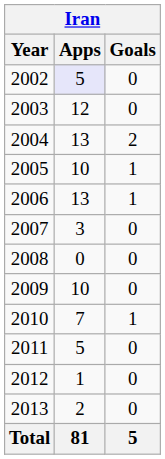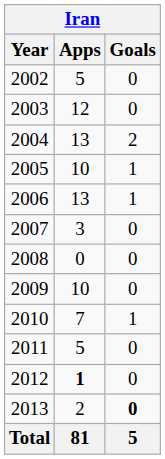(80, 79) lavender background -> (80, 79) no background
(80, 378) normal -> (80, 378) bold
(133, 408) normal -> (133, 408) bold
